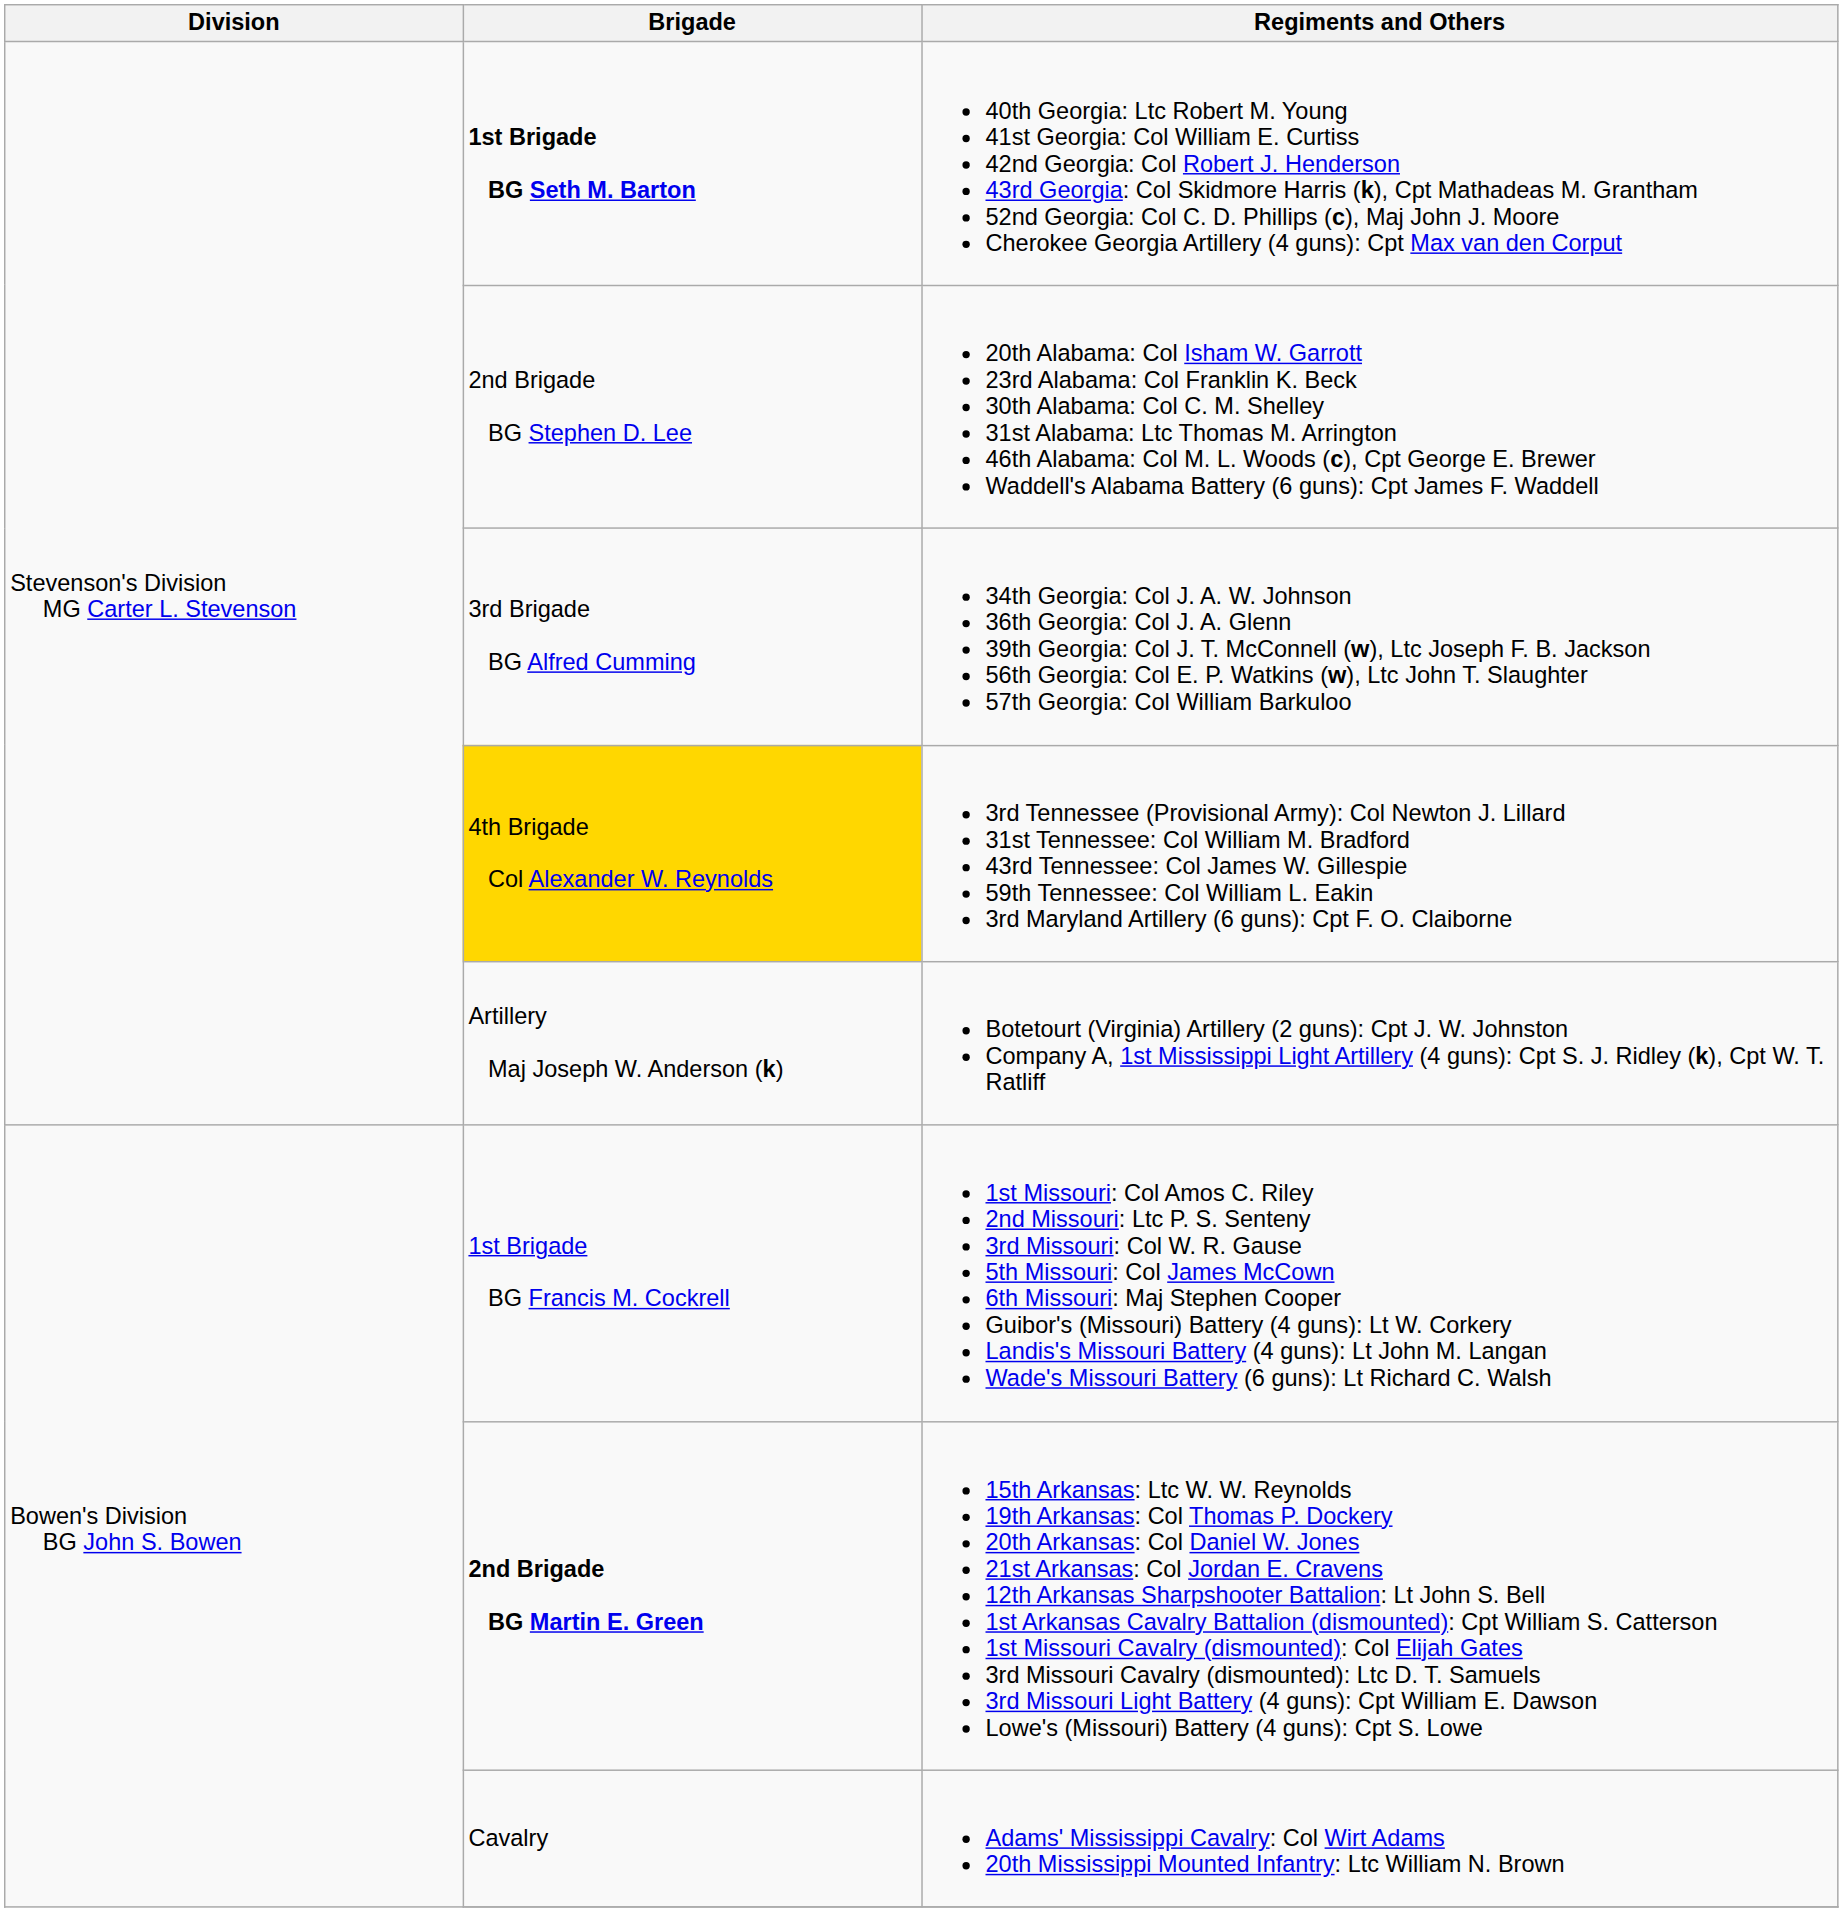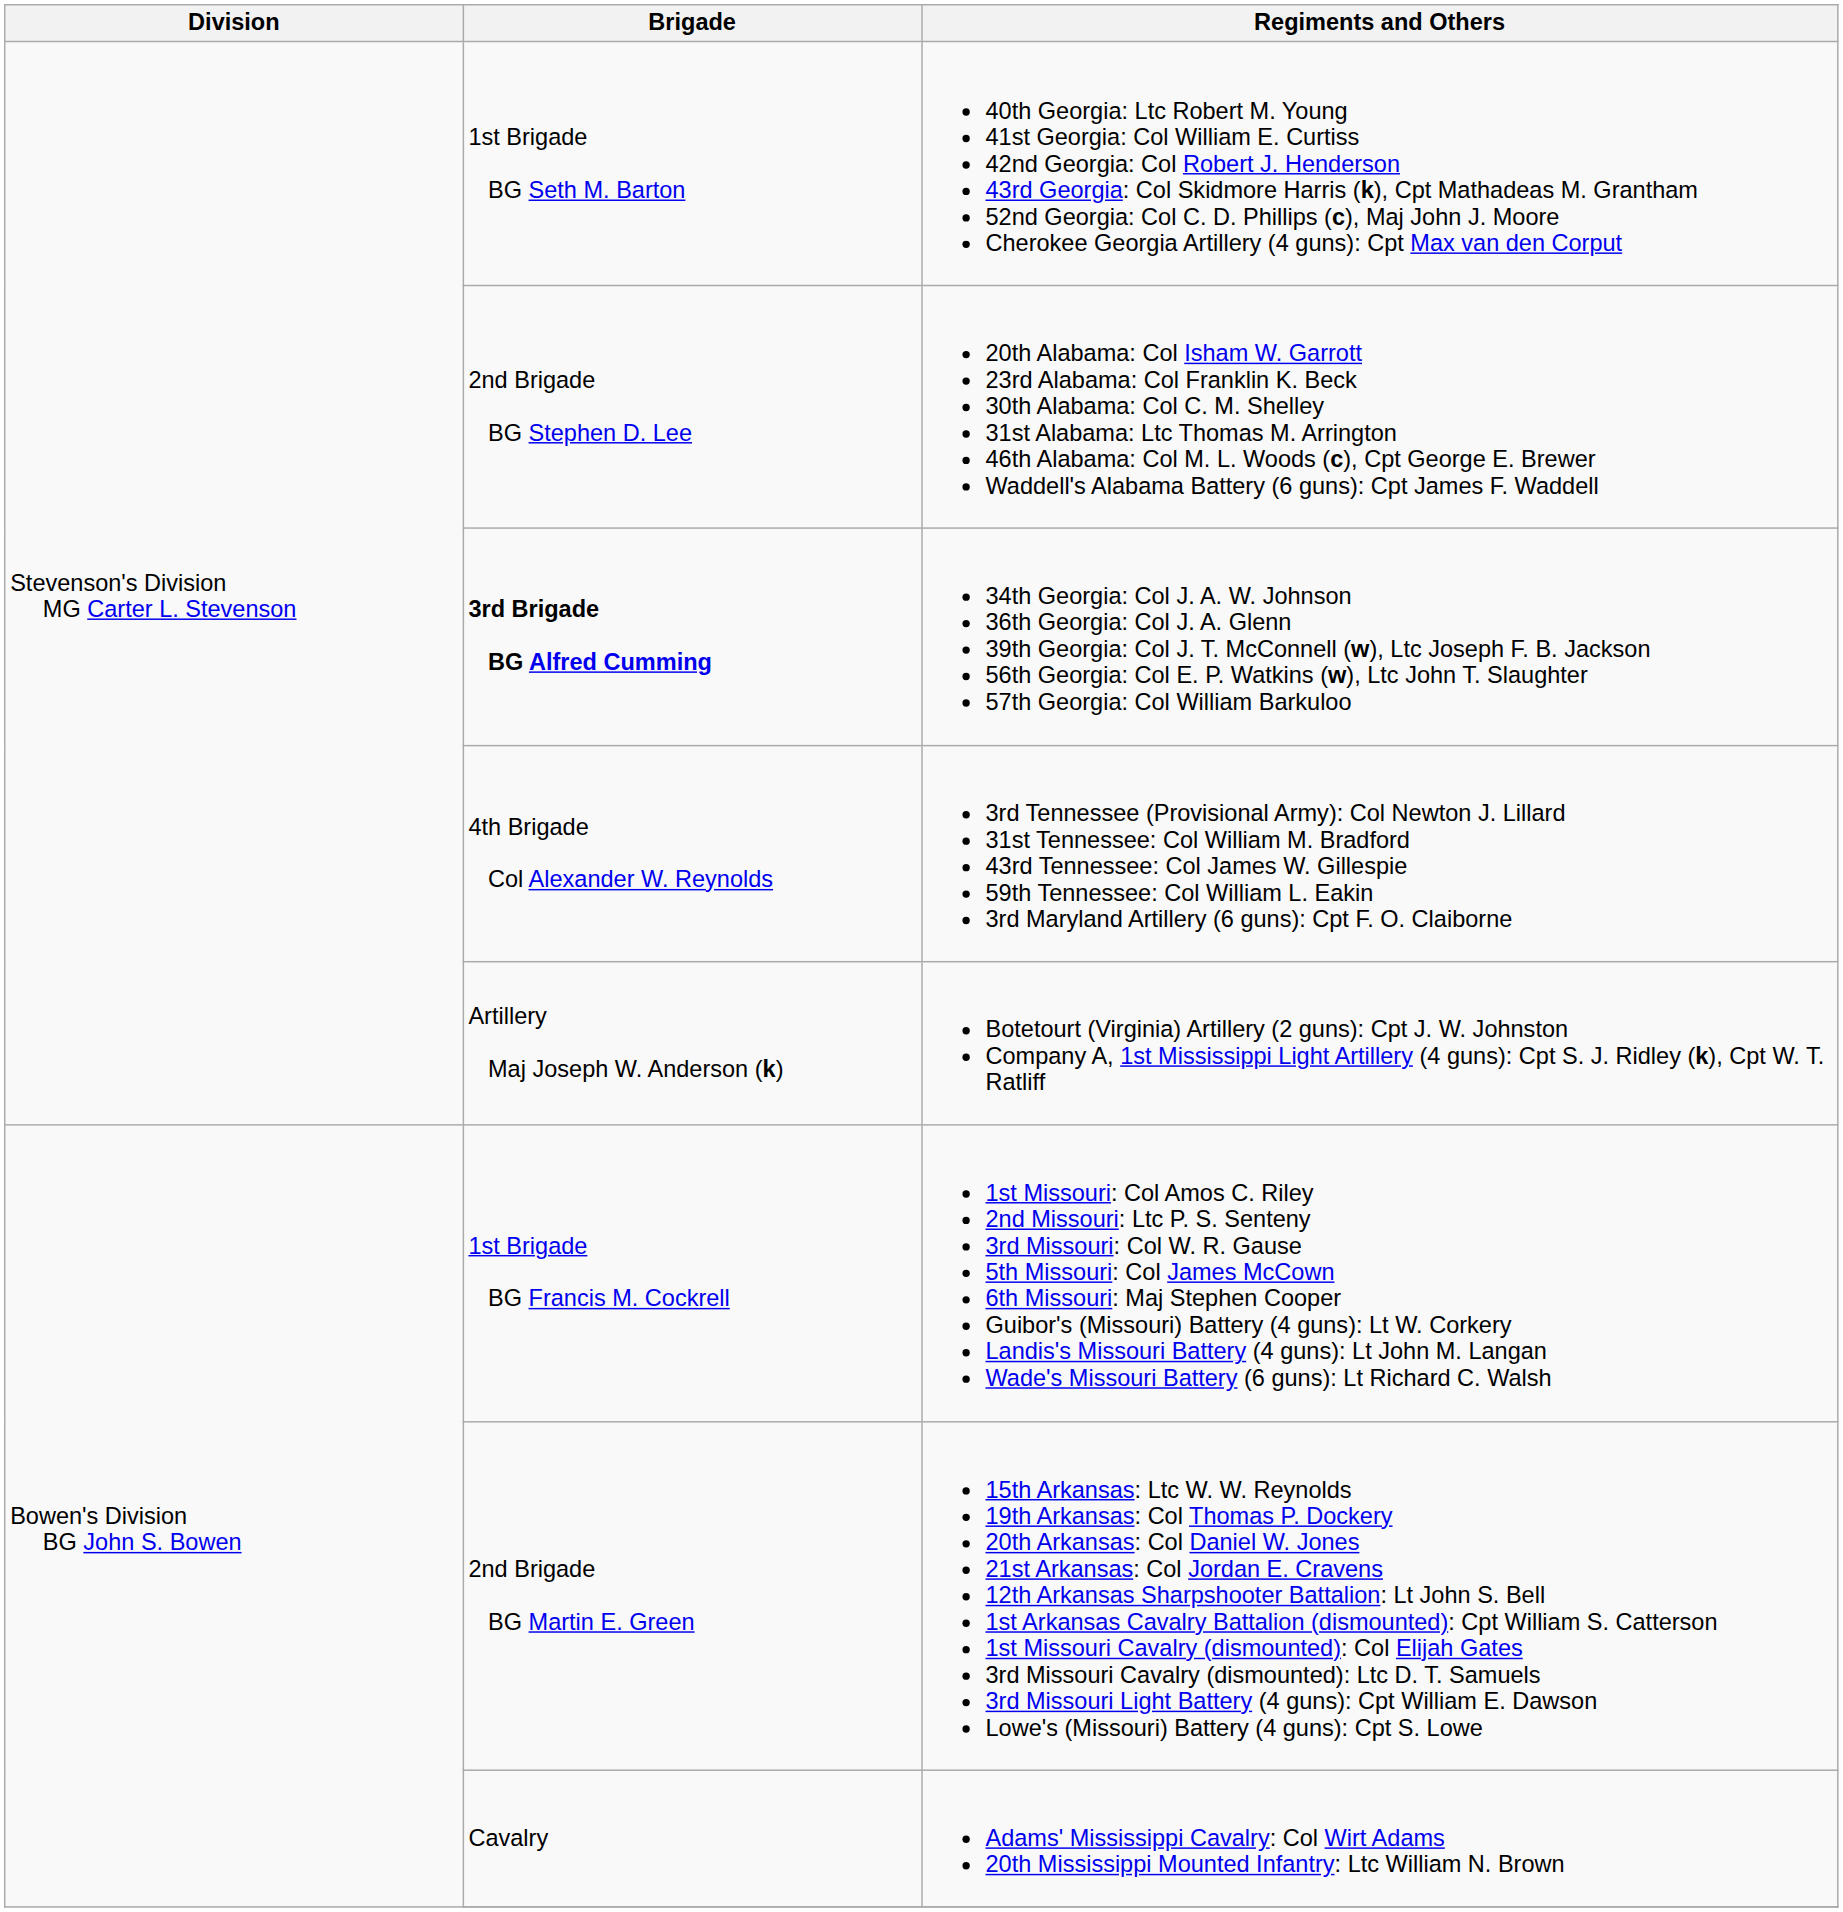(582, 163) bold -> (577, 163) normal
(582, 636) normal -> (590, 636) bold
(621, 852) gold background -> (621, 852) no background
(586, 1595) bold -> (582, 1595) normal
